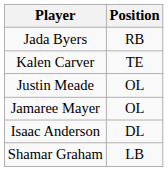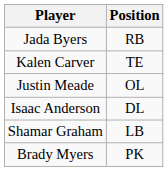- row: (55, 108)
+ row: (55, 154)
